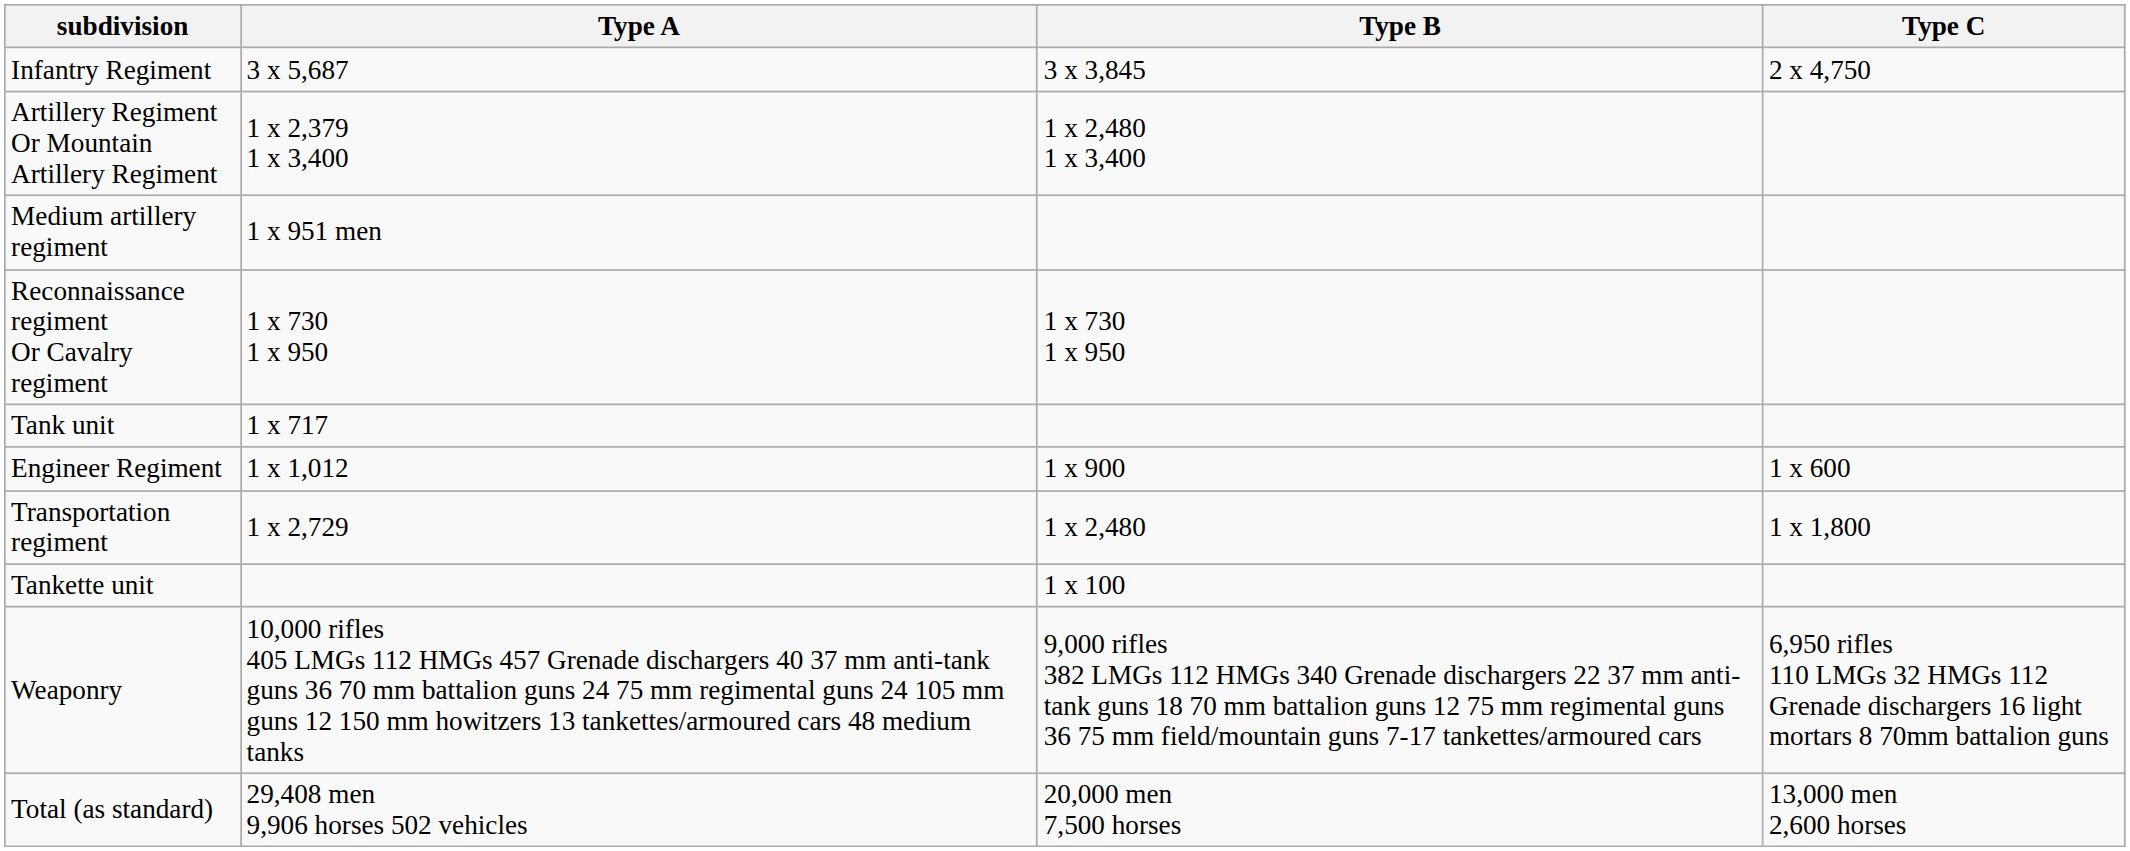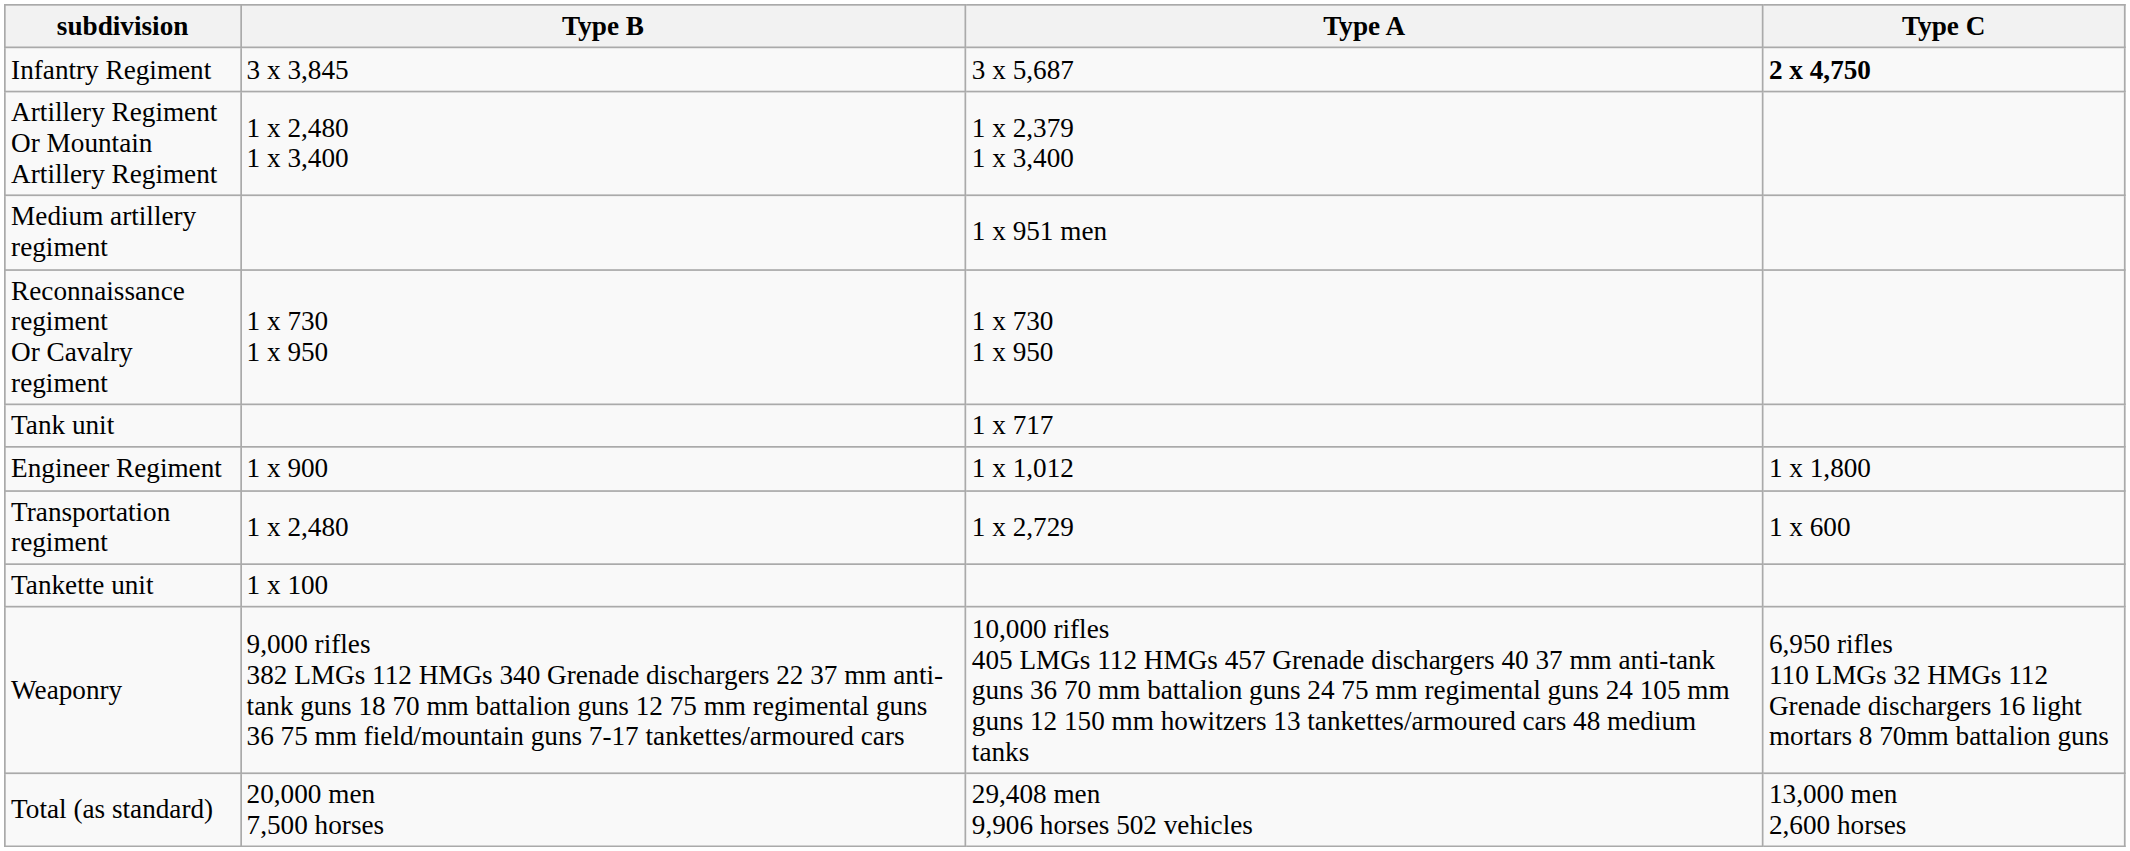columns swapped: (639, 26) <-> (1400, 26)
(1820, 69) normal -> (1820, 69) bold
(1810, 468) 1 x 600 -> (1820, 468) 1 x 1,800
(1820, 526) 1 x 1,800 -> (1810, 526) 1 x 600
